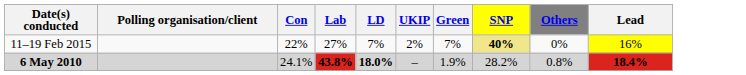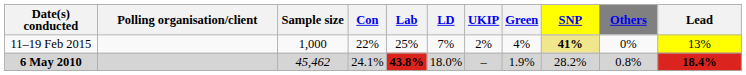+ column: (313, 20)
(336, 44) 27% -> (407, 44) 25%
(453, 44) 7% -> (522, 44) 4%
(501, 44) 40% -> (570, 44) 41%
(630, 44) 16% -> (699, 44) 13%
(376, 62) bold -> (446, 62) normal
